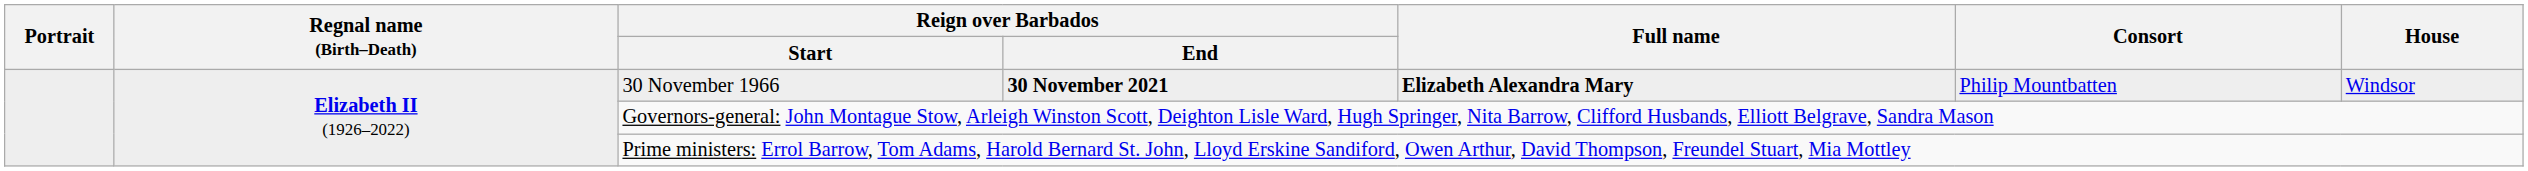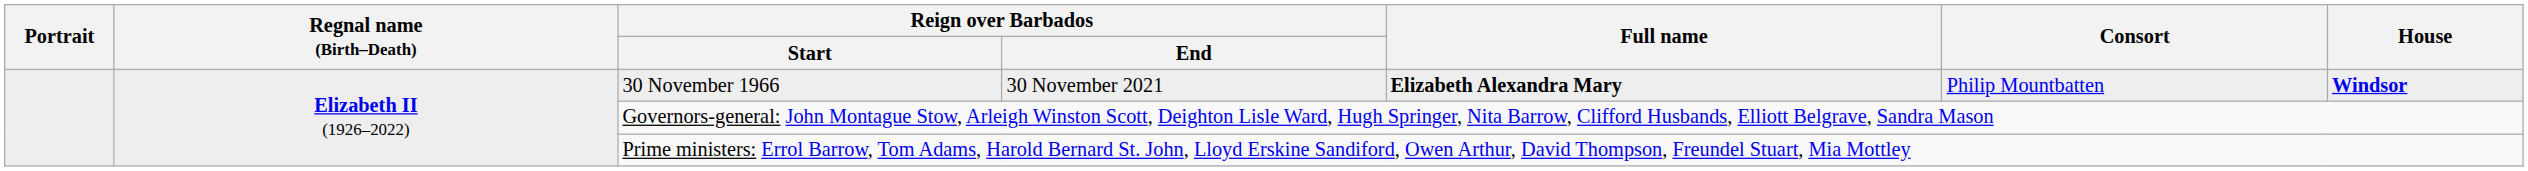(1088, 85) bold -> (1085, 85) normal
(2380, 85) normal -> (2370, 85) bold
